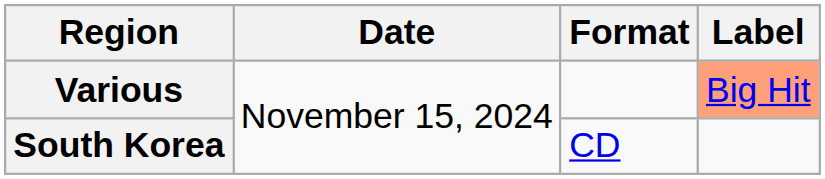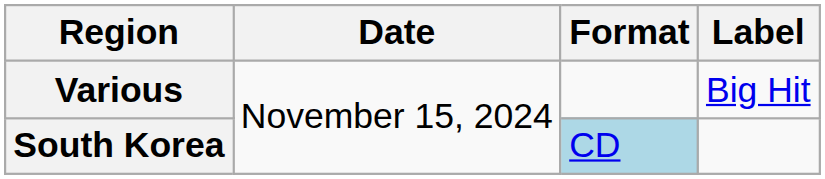(758, 88) lightsalmon background -> (758, 88) no background
(595, 145) no background -> (595, 145) lightblue background
